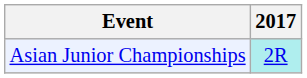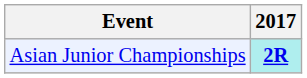(276, 55) normal -> (276, 55) bold
